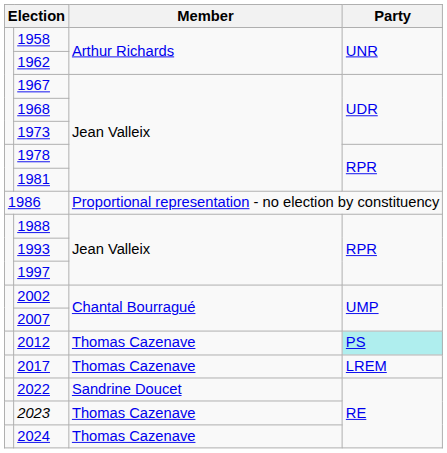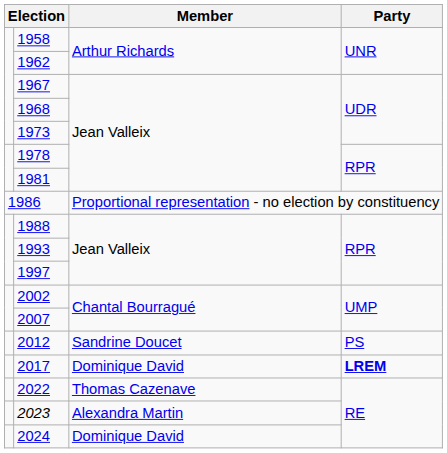(134, 343) Thomas Cazenave -> (127, 343) Sandrine Doucet
(356, 343) paleturquoise background -> (354, 343) no background
(134, 366) Thomas Cazenave -> (128, 366) Dominique David
(366, 366) normal -> (365, 366) bold
(127, 389) Sandrine Doucet -> (134, 389) Thomas Cazenave
(134, 413) Thomas Cazenave -> (128, 413) Alexandra Martin
(134, 436) Thomas Cazenave -> (128, 436) Dominique David
